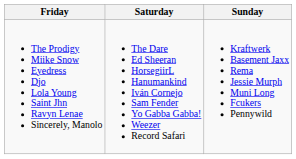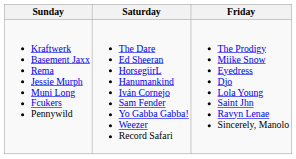columns swapped: (54, 12) <-> (247, 12)
